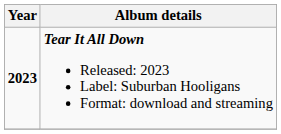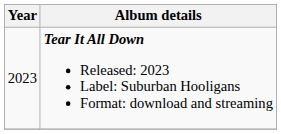(22, 78) bold -> (22, 78) normal
